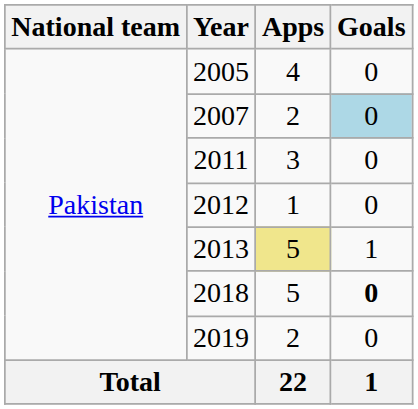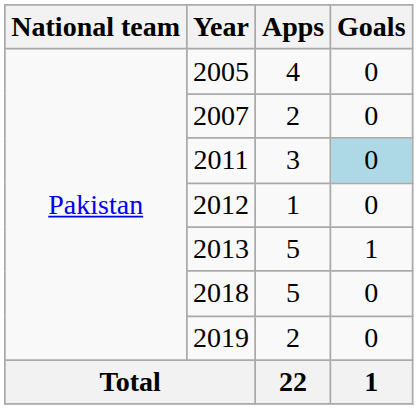(371, 115) lightblue background -> (371, 115) no background
(371, 159) no background -> (371, 159) lightblue background
(293, 248) khaki background -> (293, 248) no background
(371, 293) bold -> (371, 293) normal
